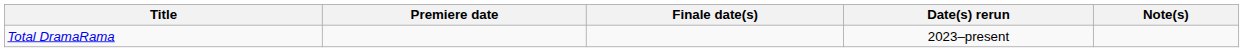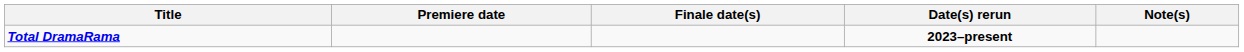(61, 36) normal -> (64, 36) bold
(968, 36) normal -> (970, 36) bold
